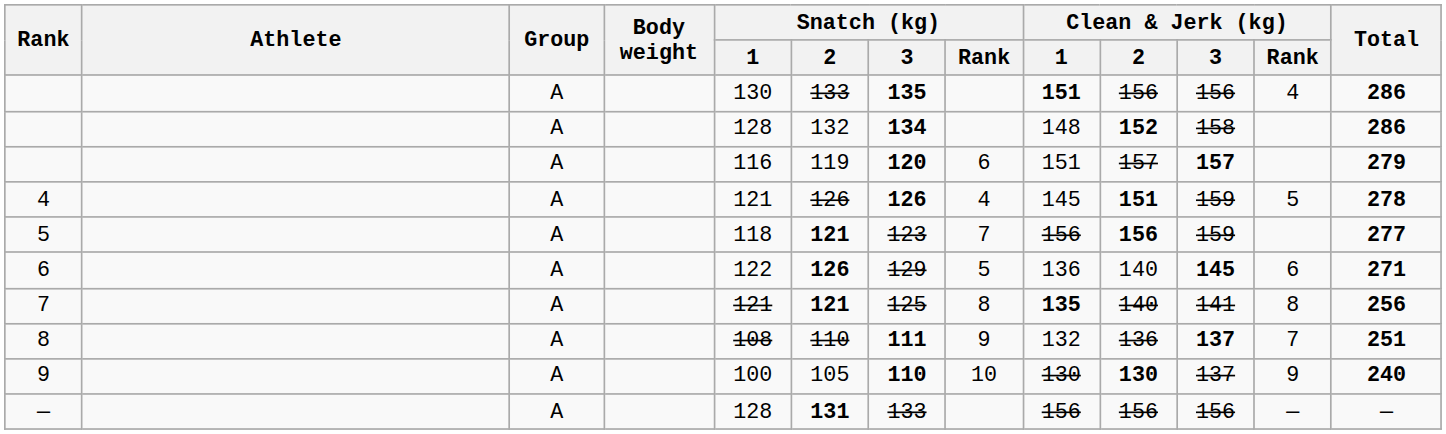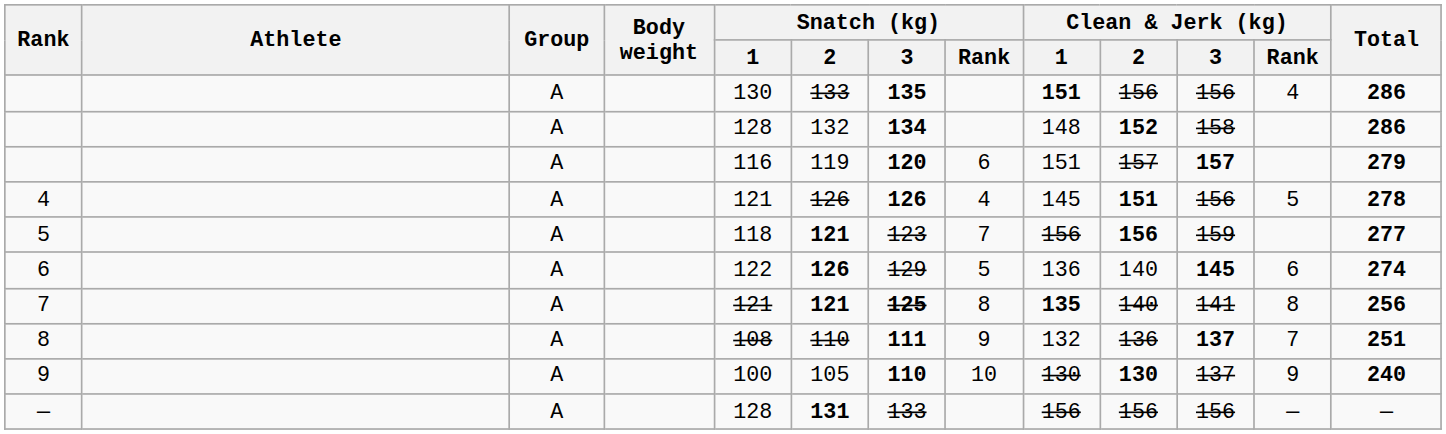(1216, 199) 159 -> (1216, 199) 156
(1386, 270) 271 -> (1386, 270) 274
(907, 306) normal -> (907, 306) bold
